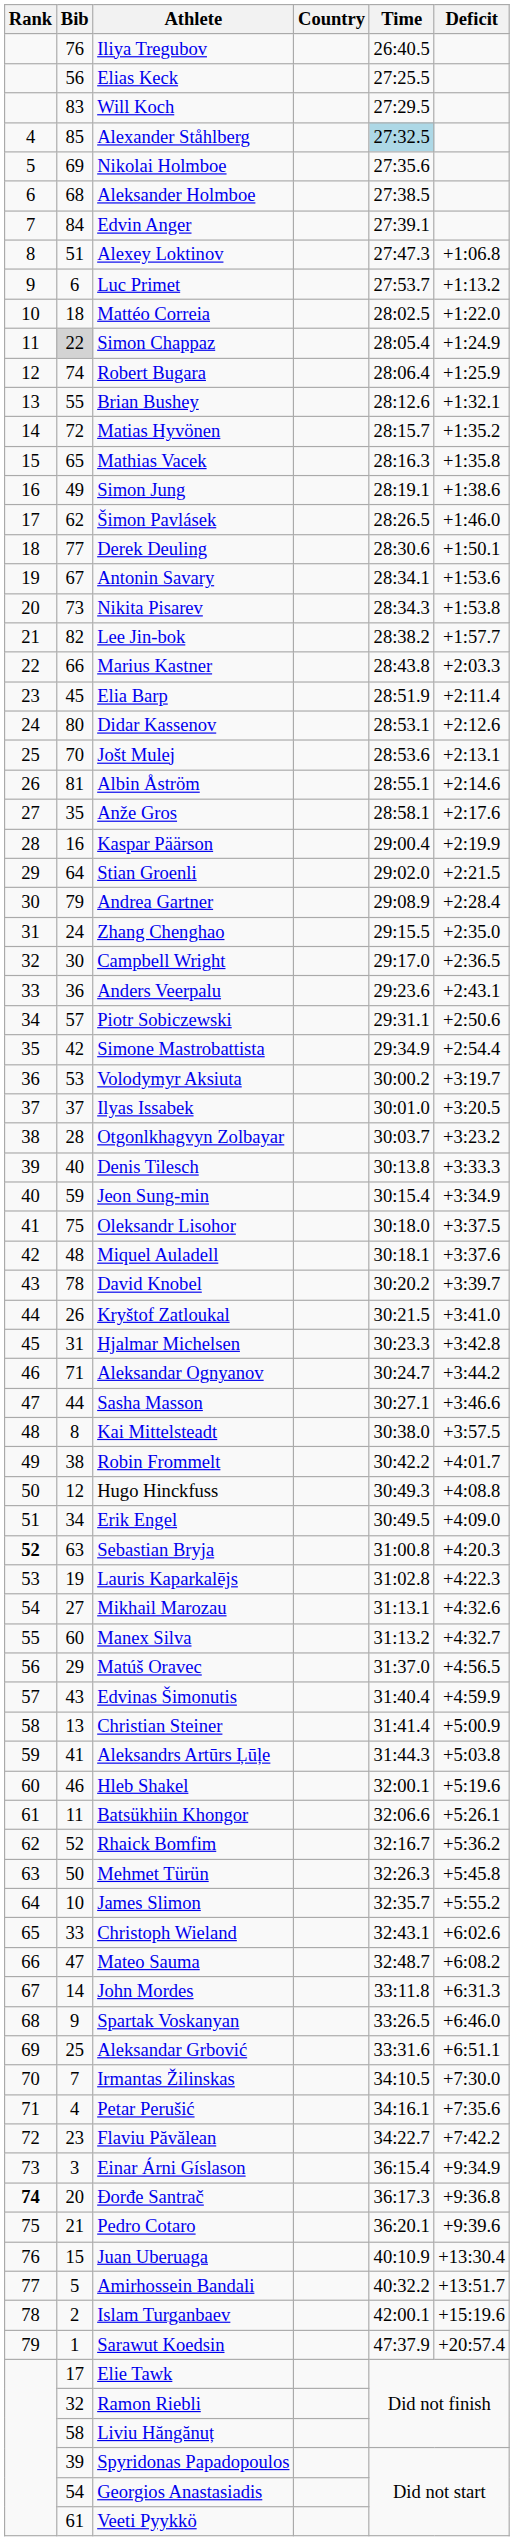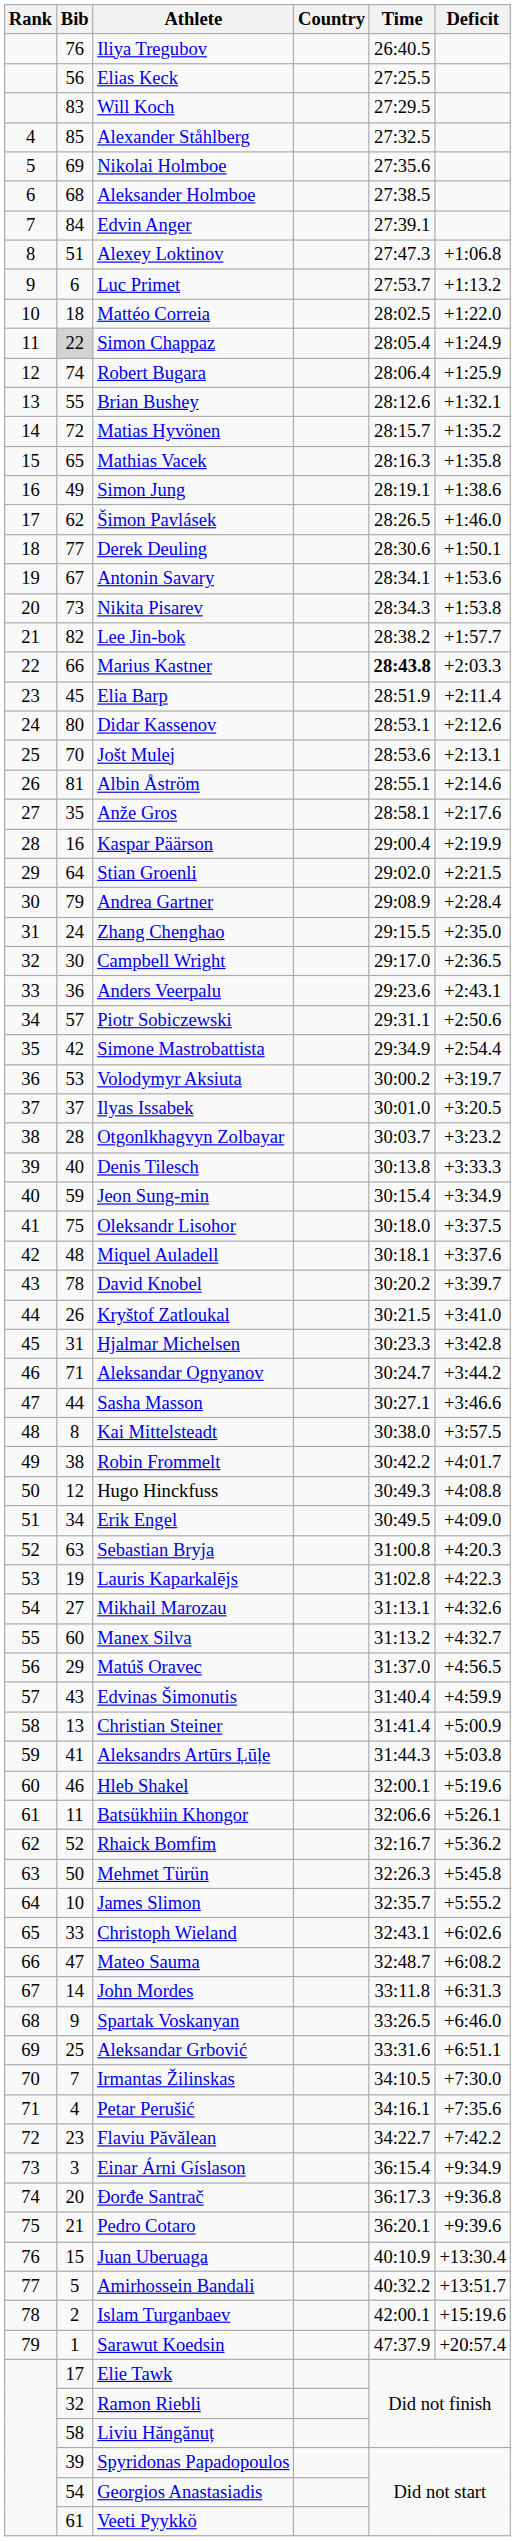(402, 136) lightblue background -> (402, 136) no background
(402, 666) normal -> (402, 666) bold
(31, 1549) bold -> (31, 1549) normal
(31, 2197) bold -> (31, 2197) normal
